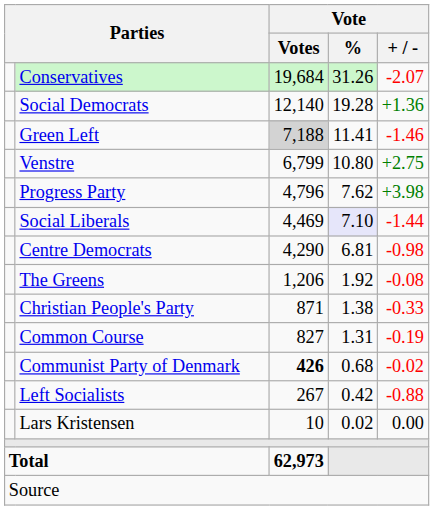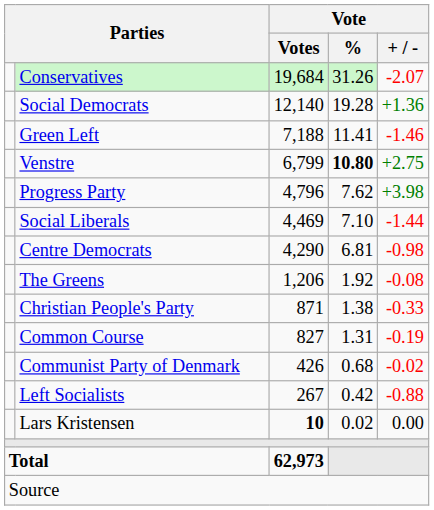(303, 134) lightgrey background -> (303, 134) no background
(353, 163) normal -> (353, 163) bold
(357, 221) lavender background -> (357, 221) no background
(310, 366) bold -> (310, 366) normal
(315, 423) normal -> (315, 423) bold
